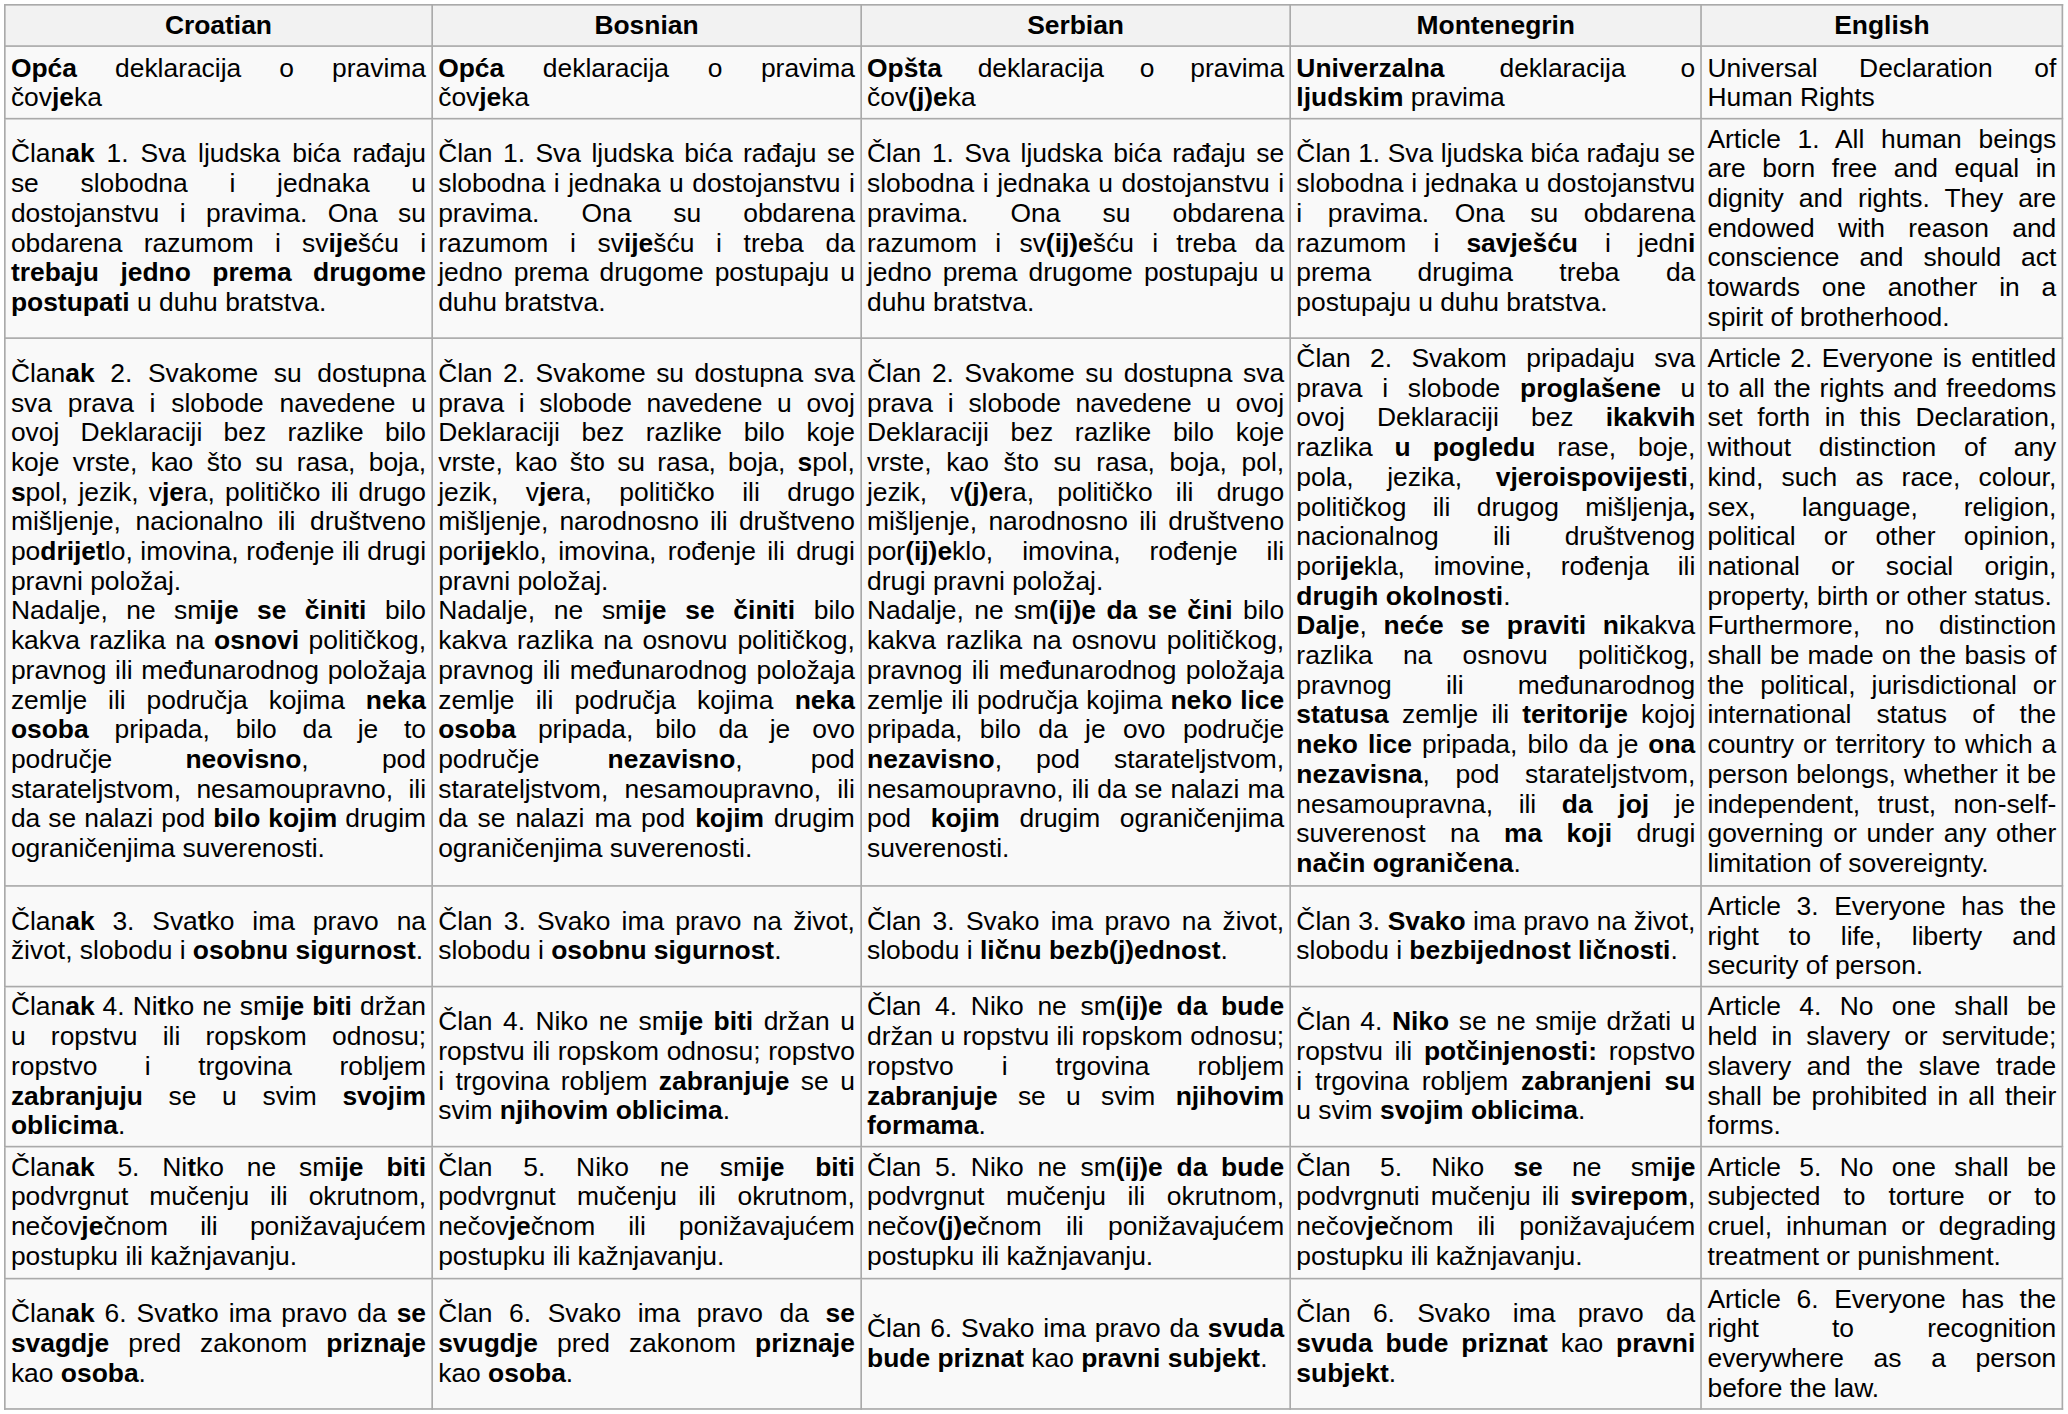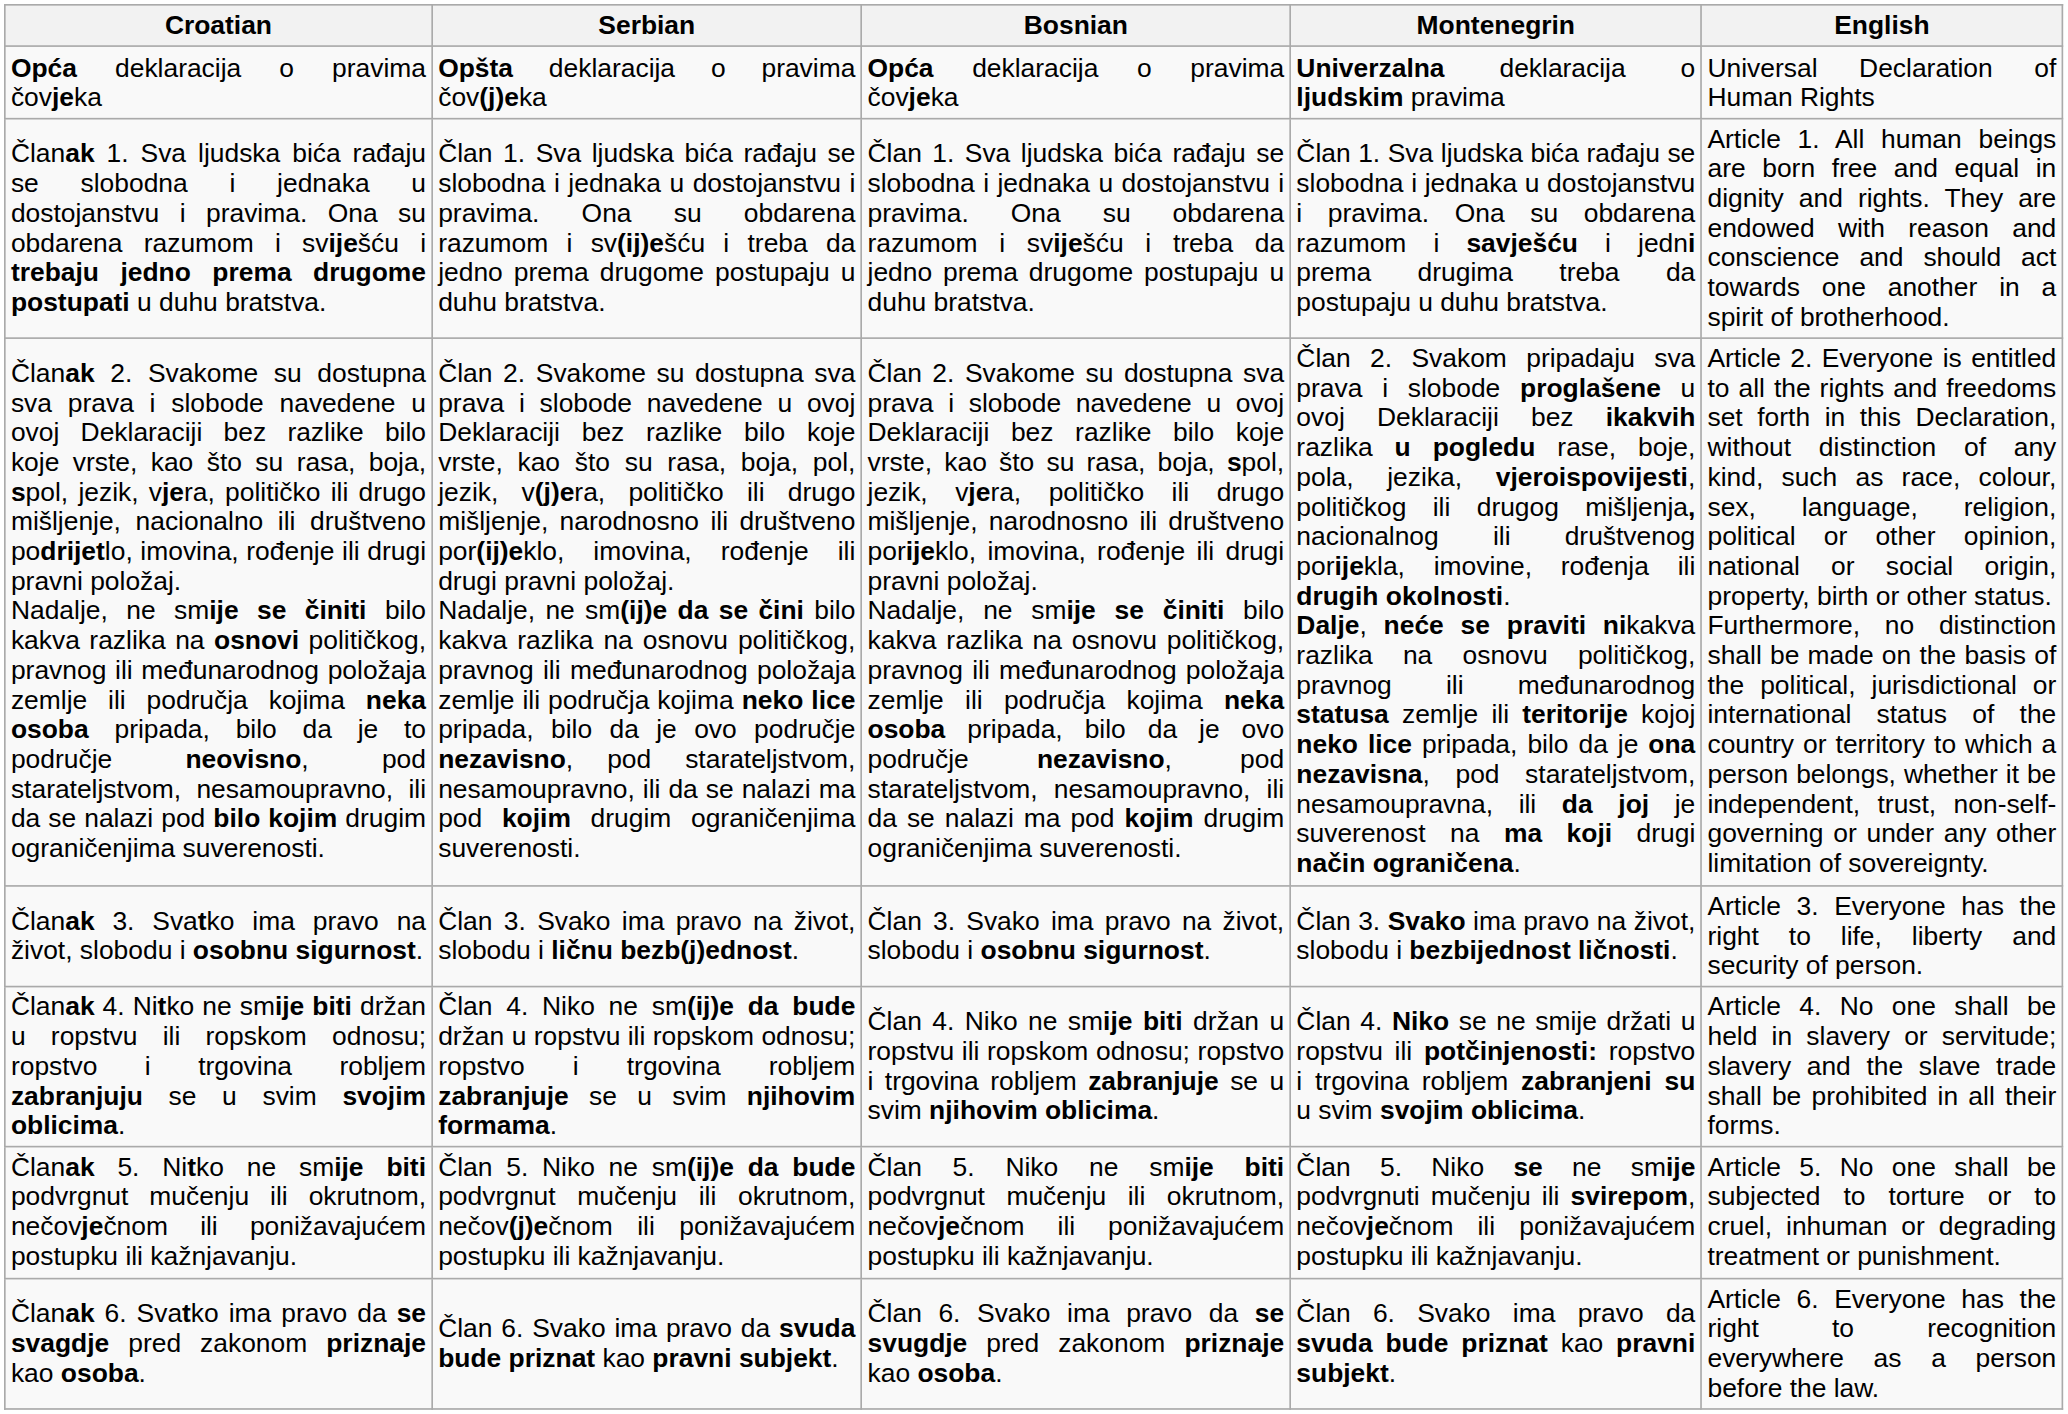columns swapped: (646, 25) <-> (1076, 25)
